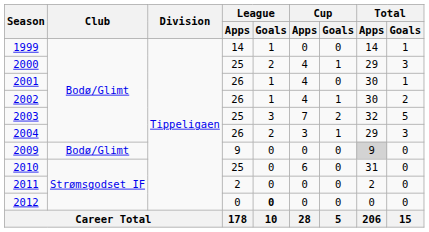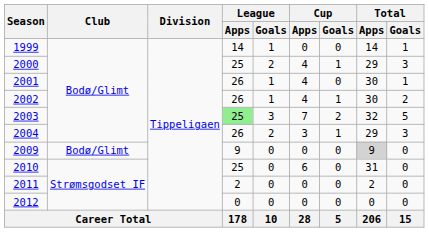(238, 116) no background -> (238, 116) lightgreen background
(271, 202) bold -> (271, 202) normal
